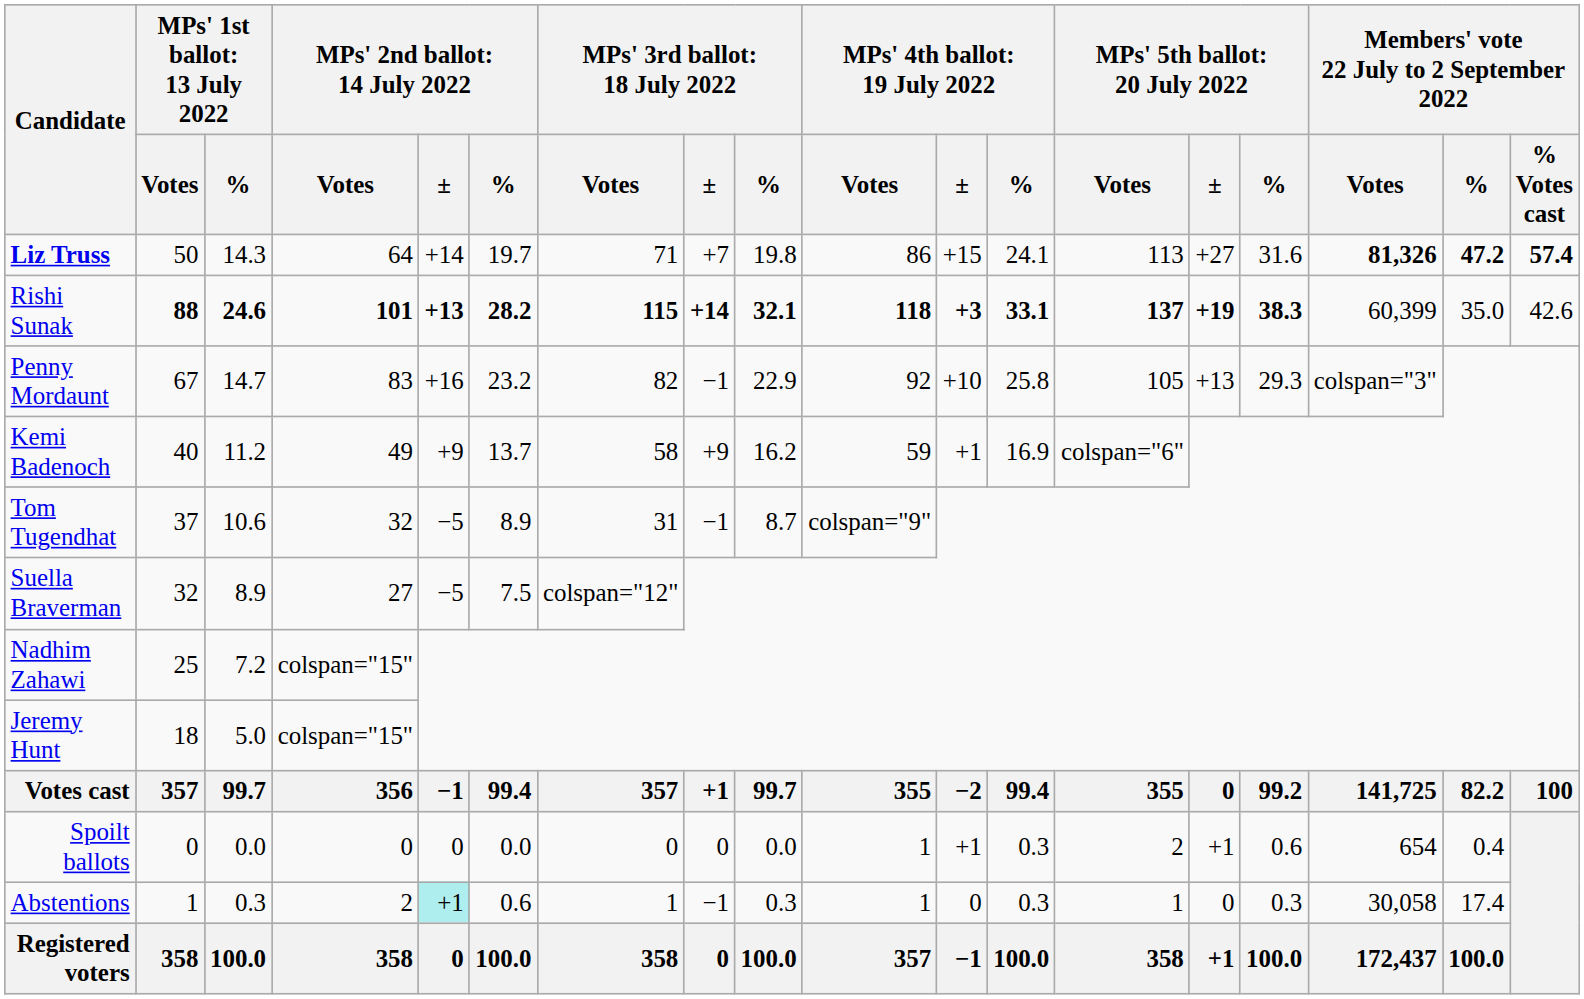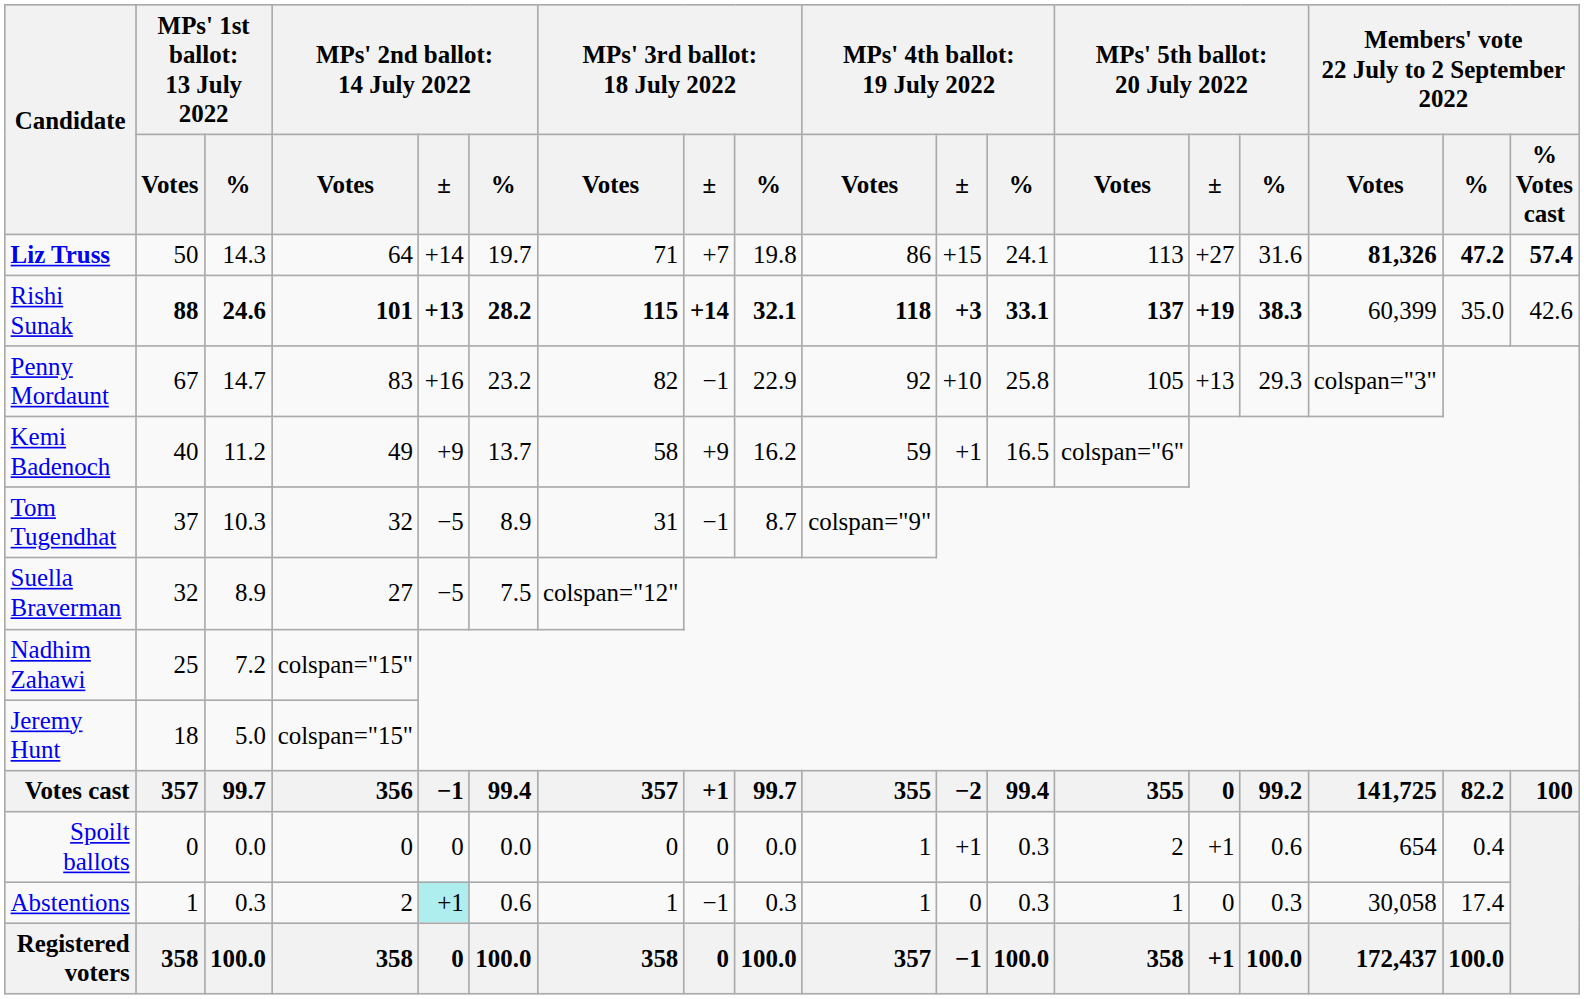(1028, 452) 16.9 -> (1028, 452) 16.5
(244, 522) 10.6 -> (244, 522) 10.3
